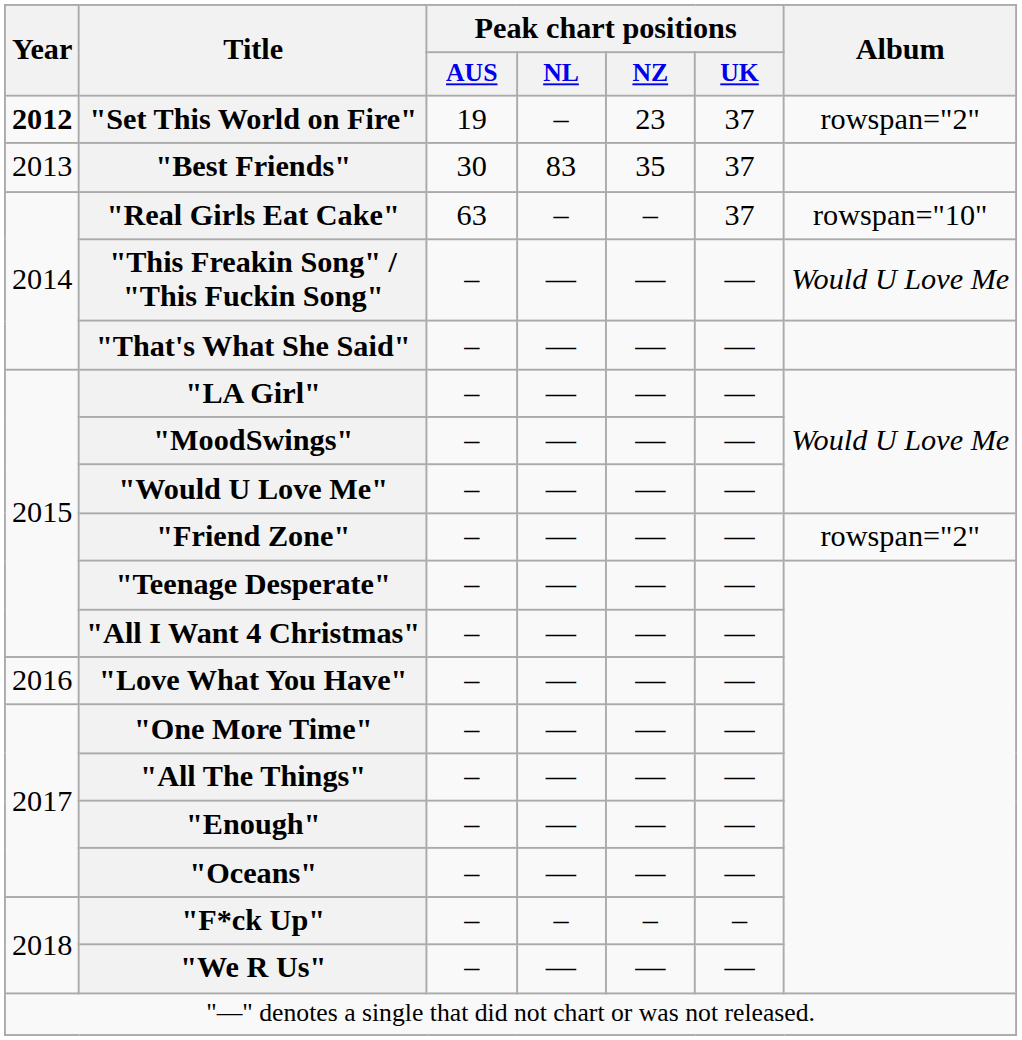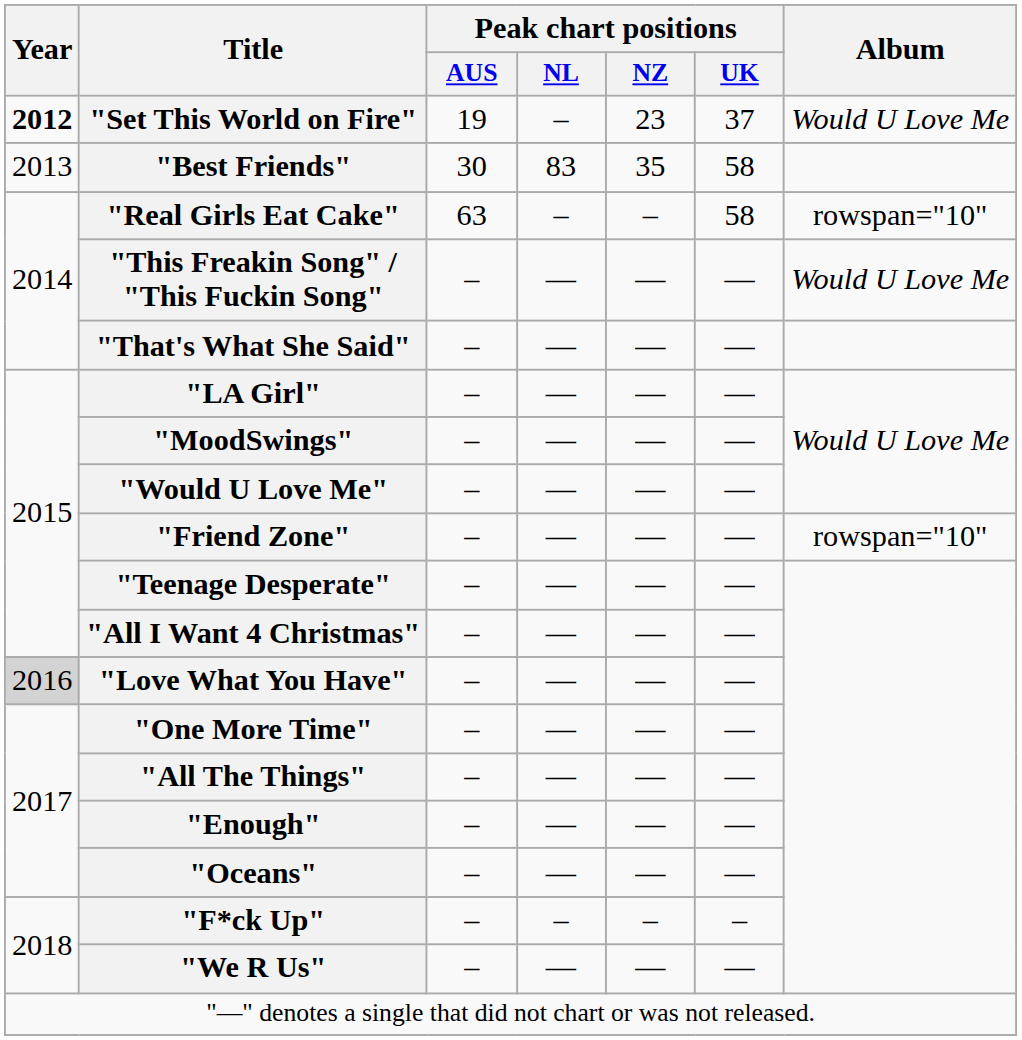(900, 118) rowspan="2" -> (900, 118) Would U Love Me
(740, 166) 37 -> (740, 166) 58
(740, 214) 37 -> (740, 214) 58
(900, 536) rowspan="2" -> (900, 536) rowspan="10"
(42, 680) no background -> (42, 680) lightgrey background
